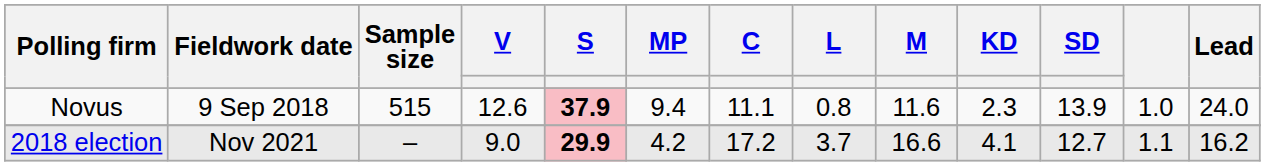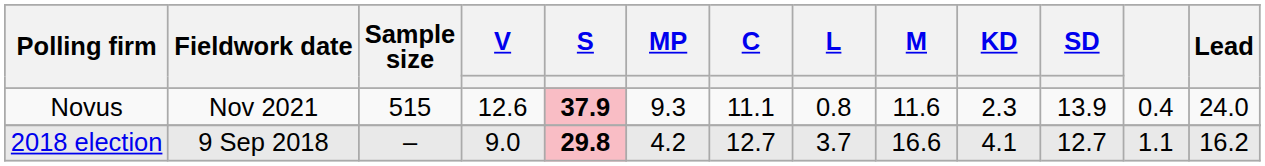(264, 106) 9 Sep 2018 -> (264, 106) Nov 2021
(668, 106) 9.4 -> (668, 106) 9.3
(1156, 106) 1.0 -> (1156, 106) 0.4
(264, 143) Nov 2021 -> (264, 143) 9 Sep 2018
(585, 143) 29.9 -> (585, 143) 29.8
(751, 143) 17.2 -> (751, 143) 12.7
